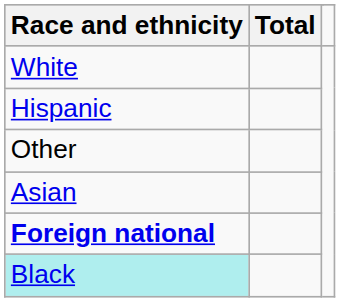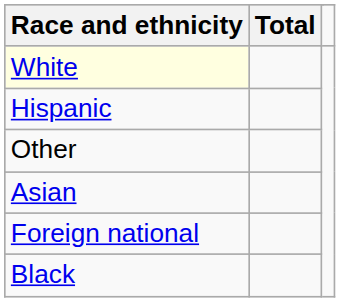(44, 66) no background -> (44, 66) lightyellow background
(113, 233) bold -> (105, 233) normal
(43, 274) paleturquoise background -> (43, 274) no background
